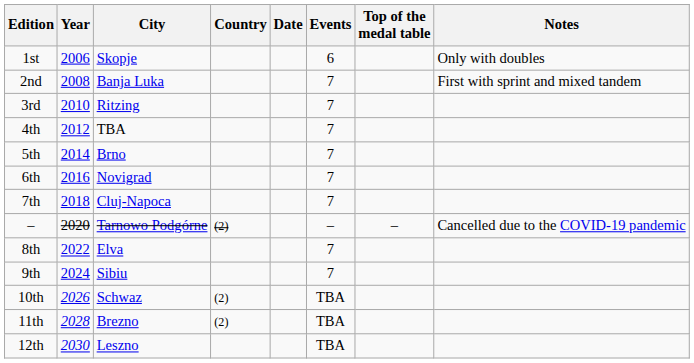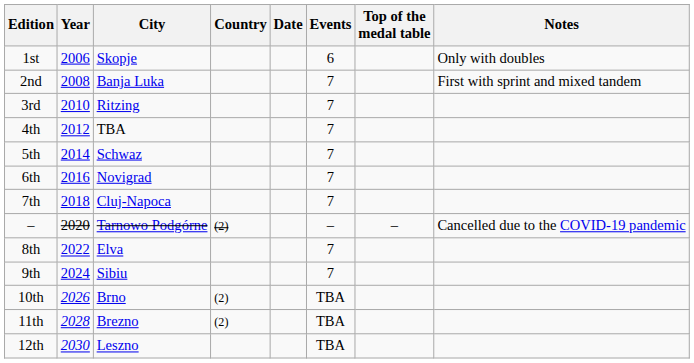(111, 153) Brno -> (119, 153) Schwaz
(119, 297) Schwaz -> (111, 297) Brno
